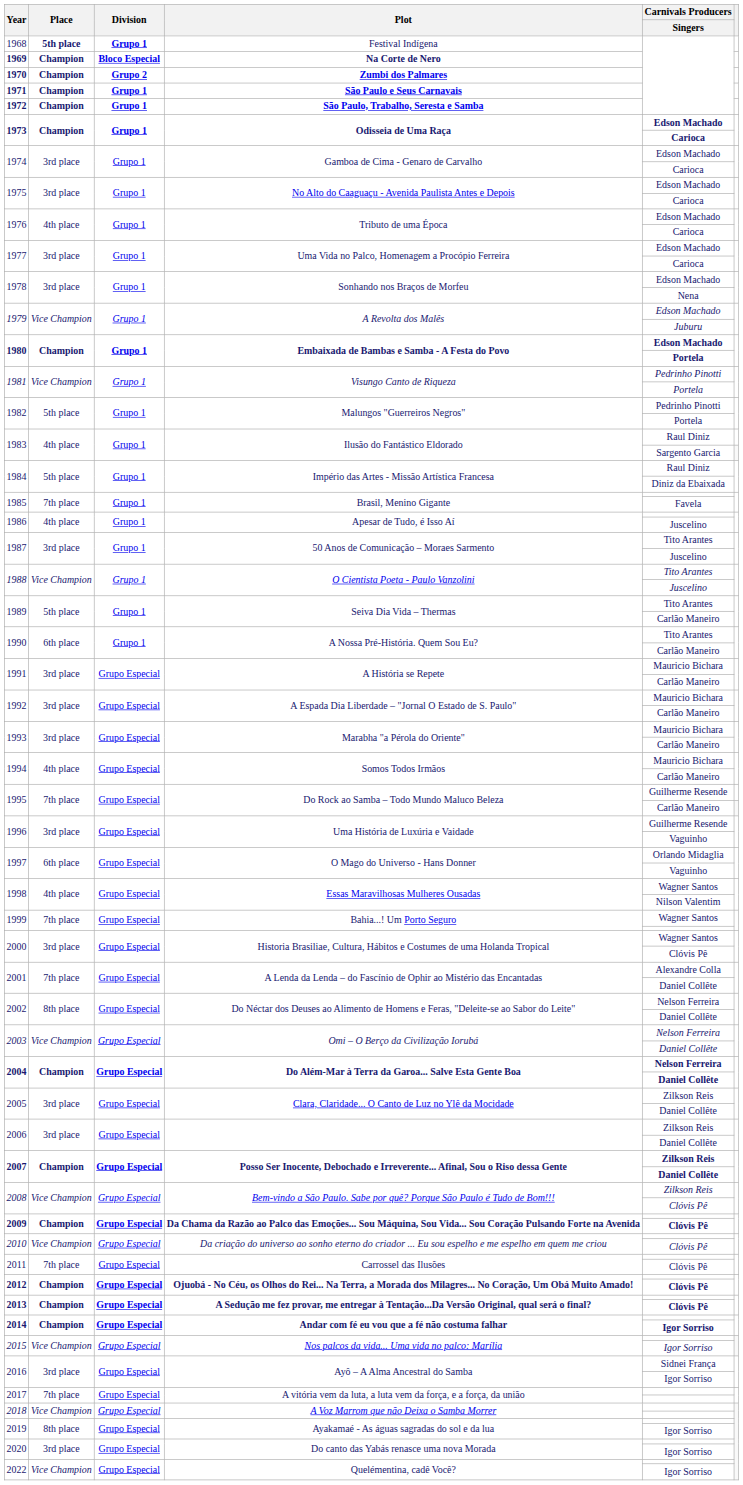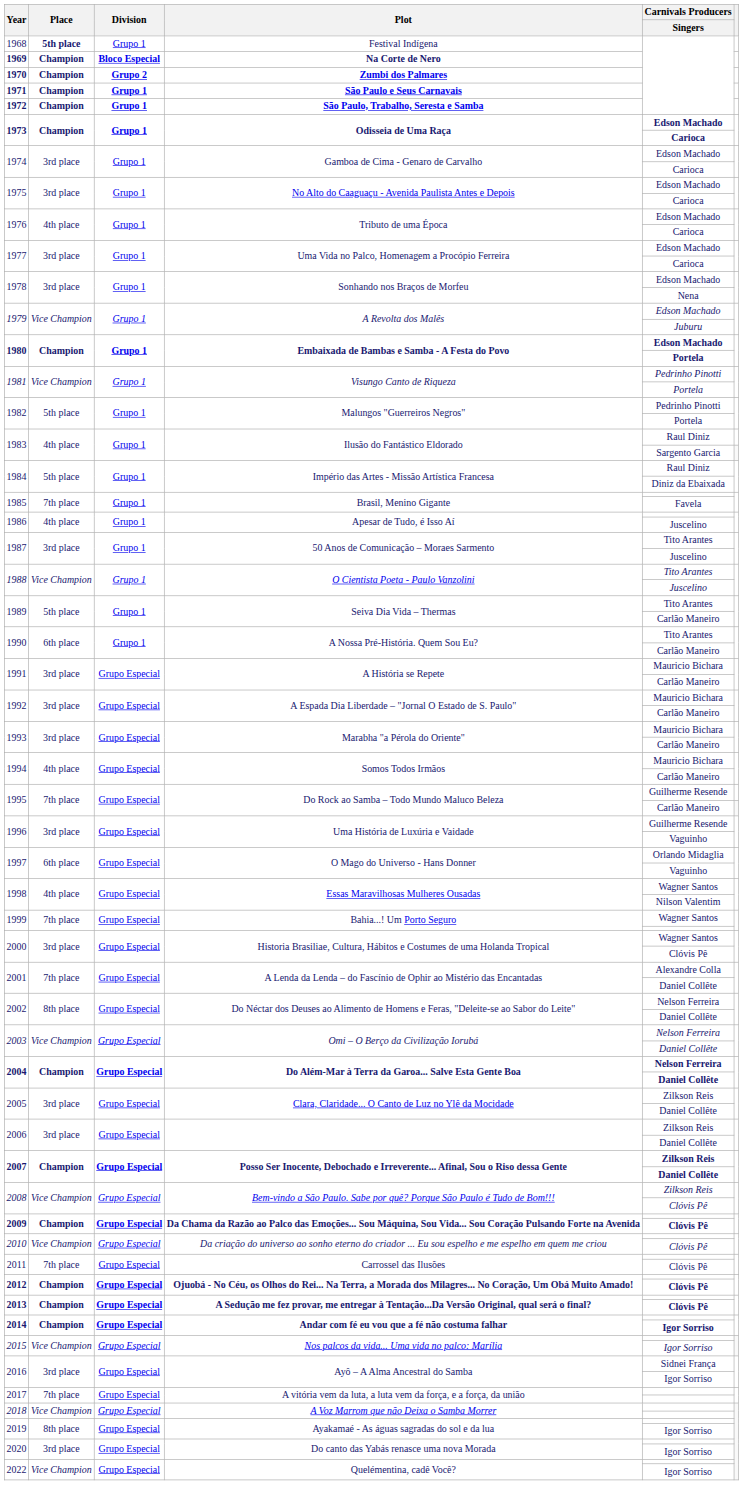(129, 43) bold -> (129, 43) normal
